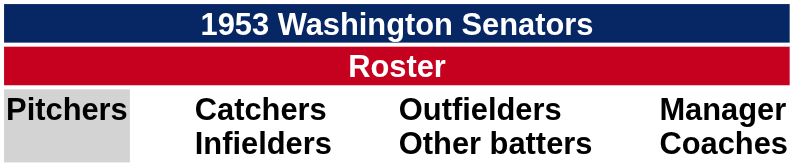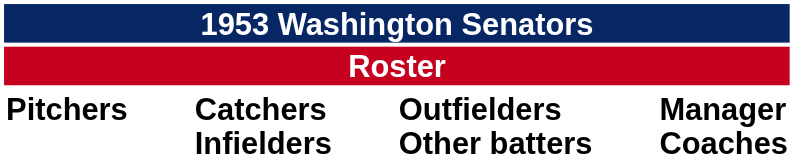(67, 109) lightgrey background -> (67, 109) no background
